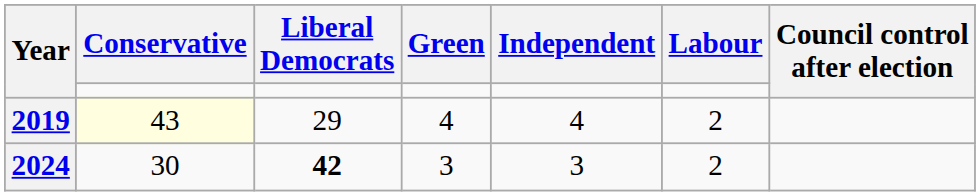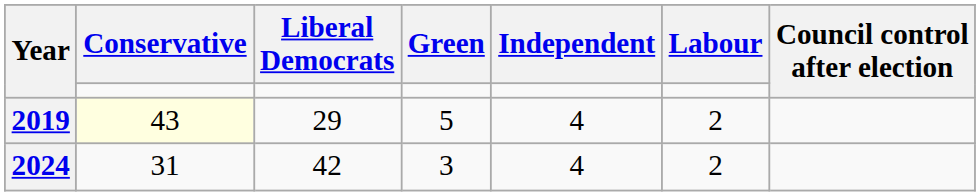(446, 119) 4 -> (446, 119) 5
(165, 166) 30 -> (165, 166) 31
(327, 166) bold -> (327, 166) normal
(577, 166) 3 -> (577, 166) 4
